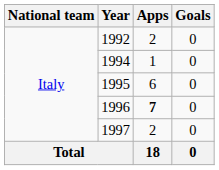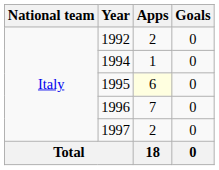(153, 84) no background -> (153, 84) lightyellow background
(153, 107) bold -> (153, 107) normal
